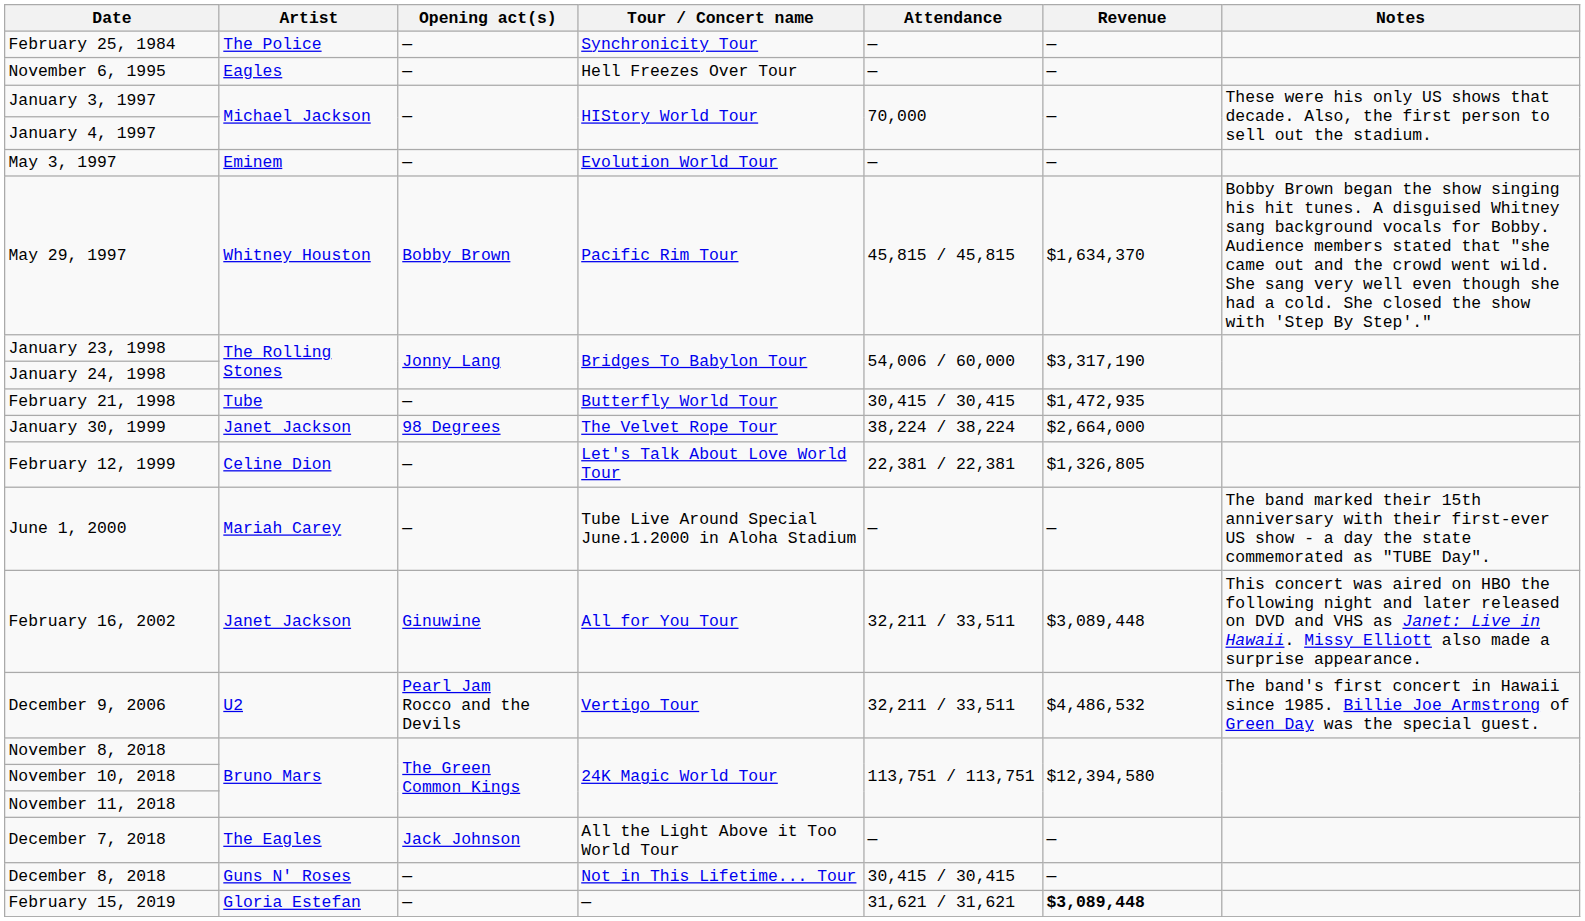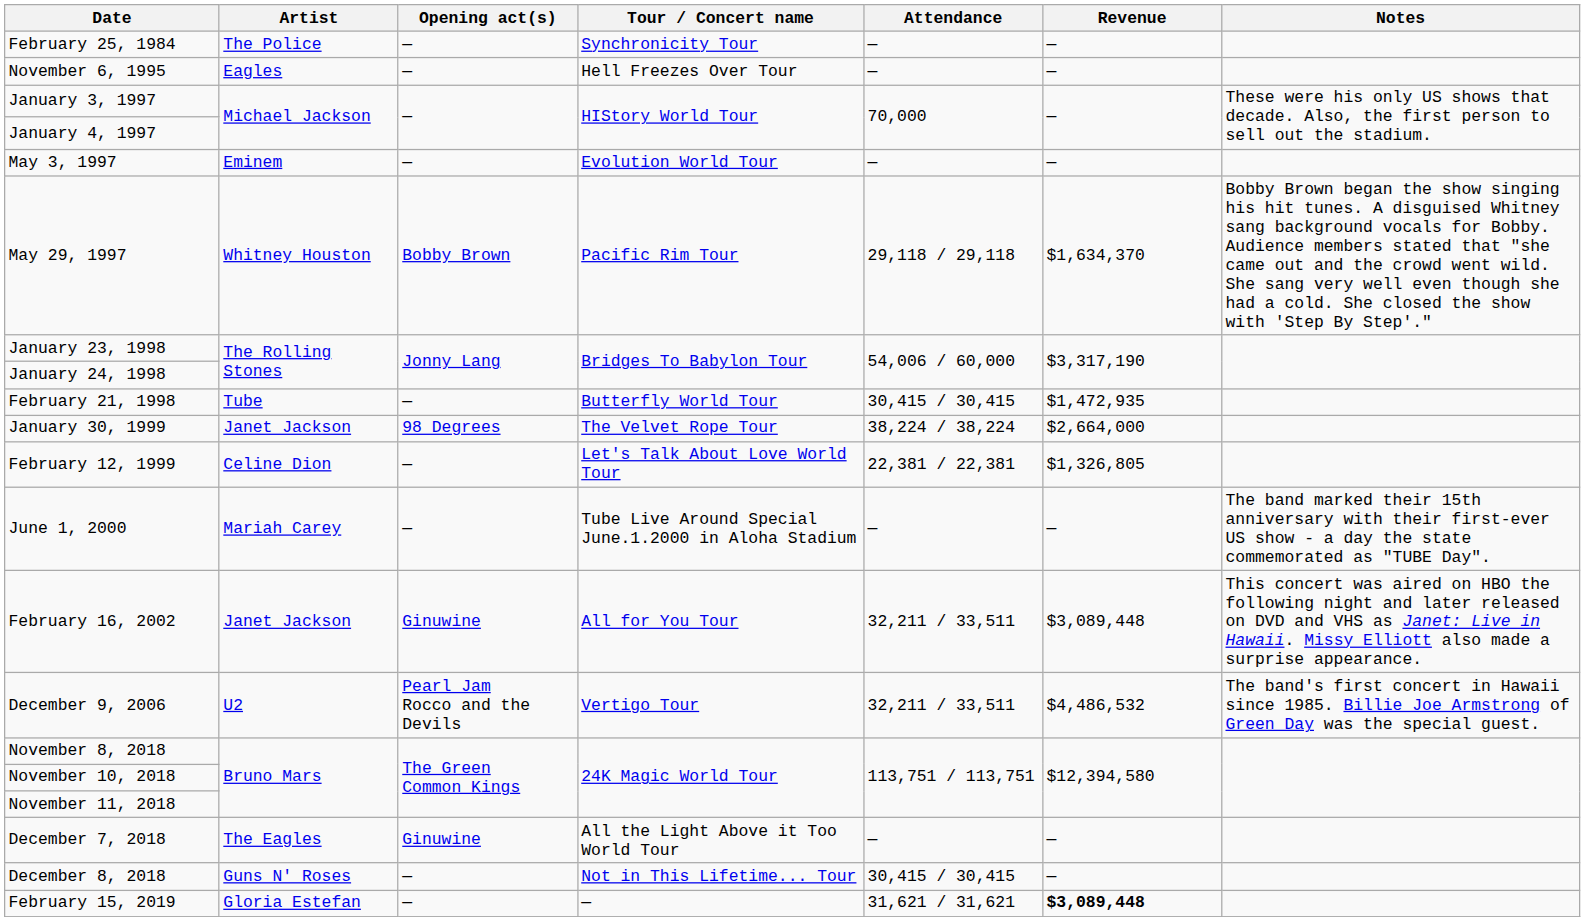(941, 255) 45,815 / 45,815 -> (941, 255) 29,118 / 29,118
(461, 840) Jack Johnson -> (442, 840) Ginuwine
